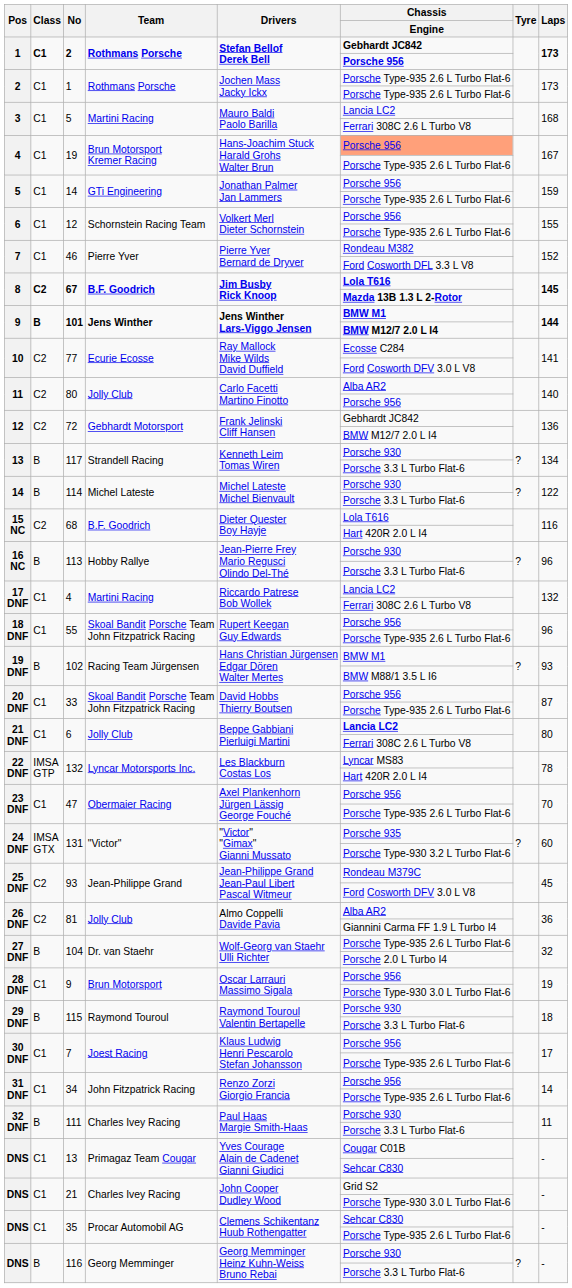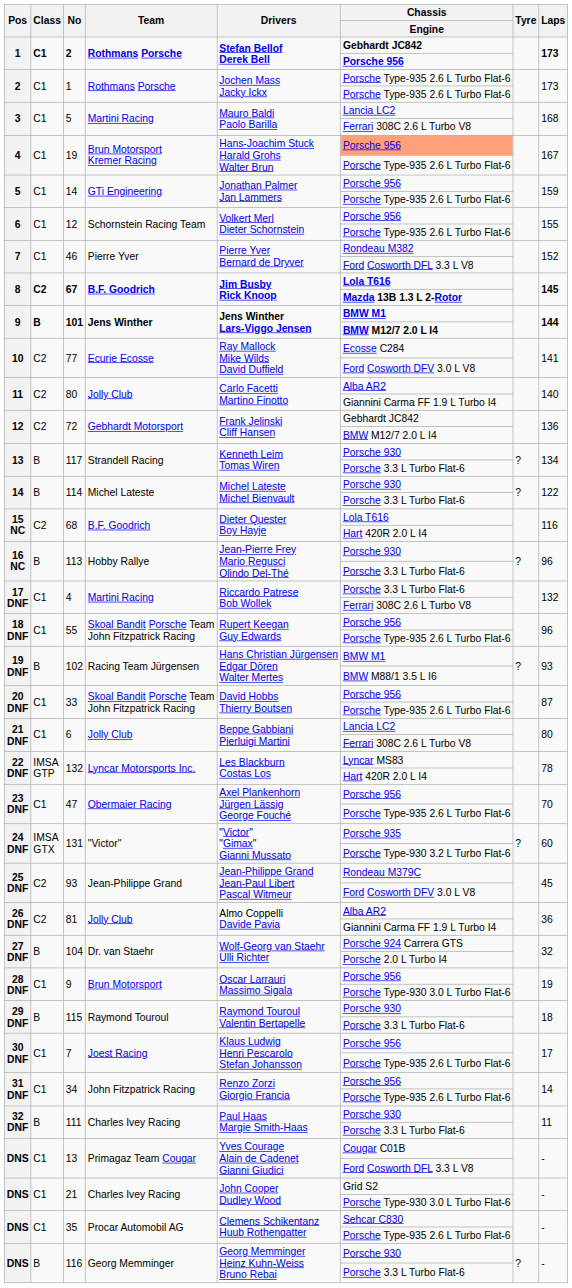(372, 403) Porsche 956 -> (420, 403) Giannini Carma FF 1.9 L Turbo I4
(369, 589) Lancia LC2 -> (404, 589) Porsche 3.3 L Turbo Flat-6
(370, 727) bold -> (369, 727) normal
(427, 944) Porsche Type-935 2.6 L Turbo Flat-6 -> (403, 944) Porsche 924 Carrera GTS
(373, 1168) Sehcar C830 -> (408, 1168) Ford Cosworth DFL 3.3 L V8
